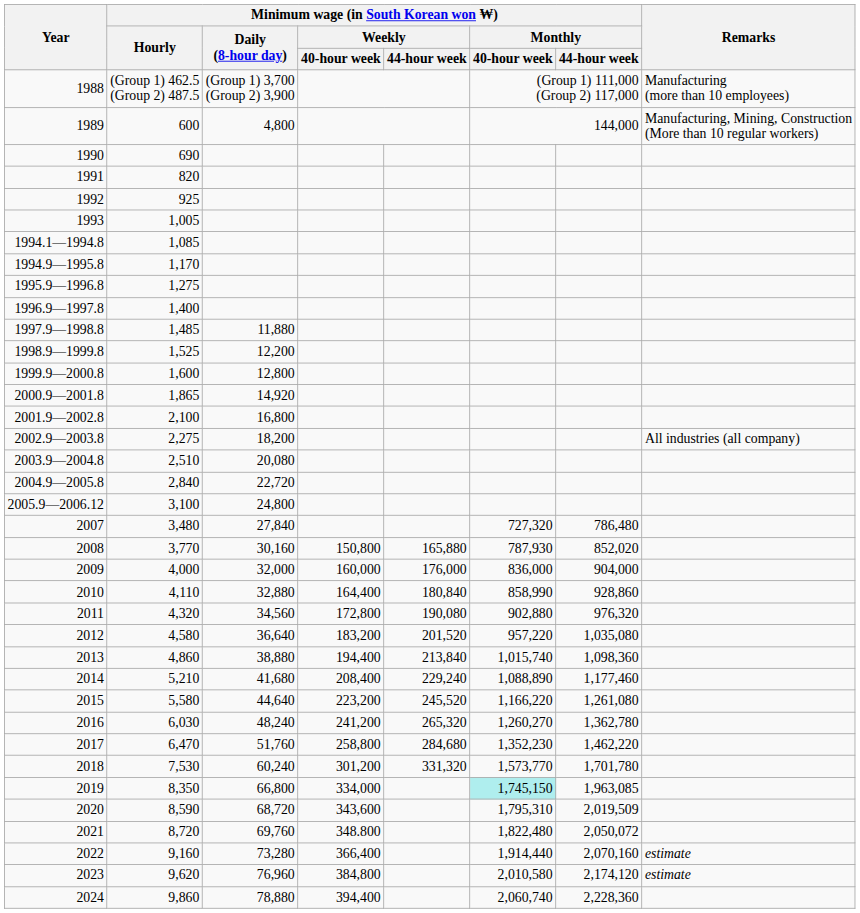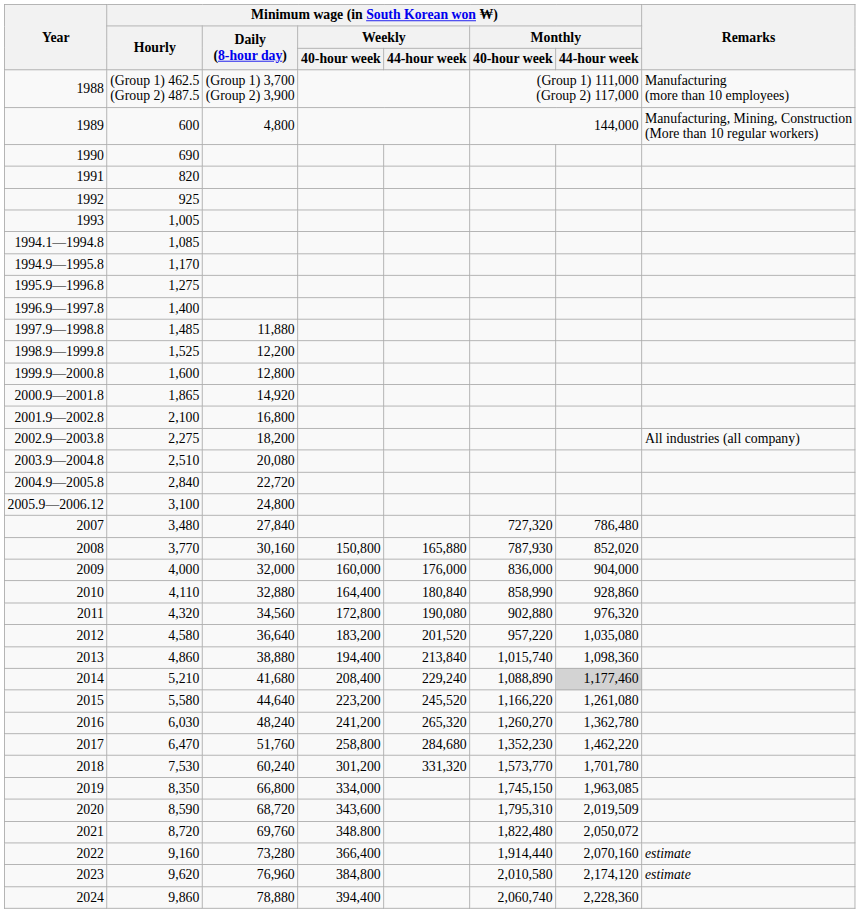(611, 679) no background -> (611, 679) lightgrey background
(525, 788) paleturquoise background -> (525, 788) no background
